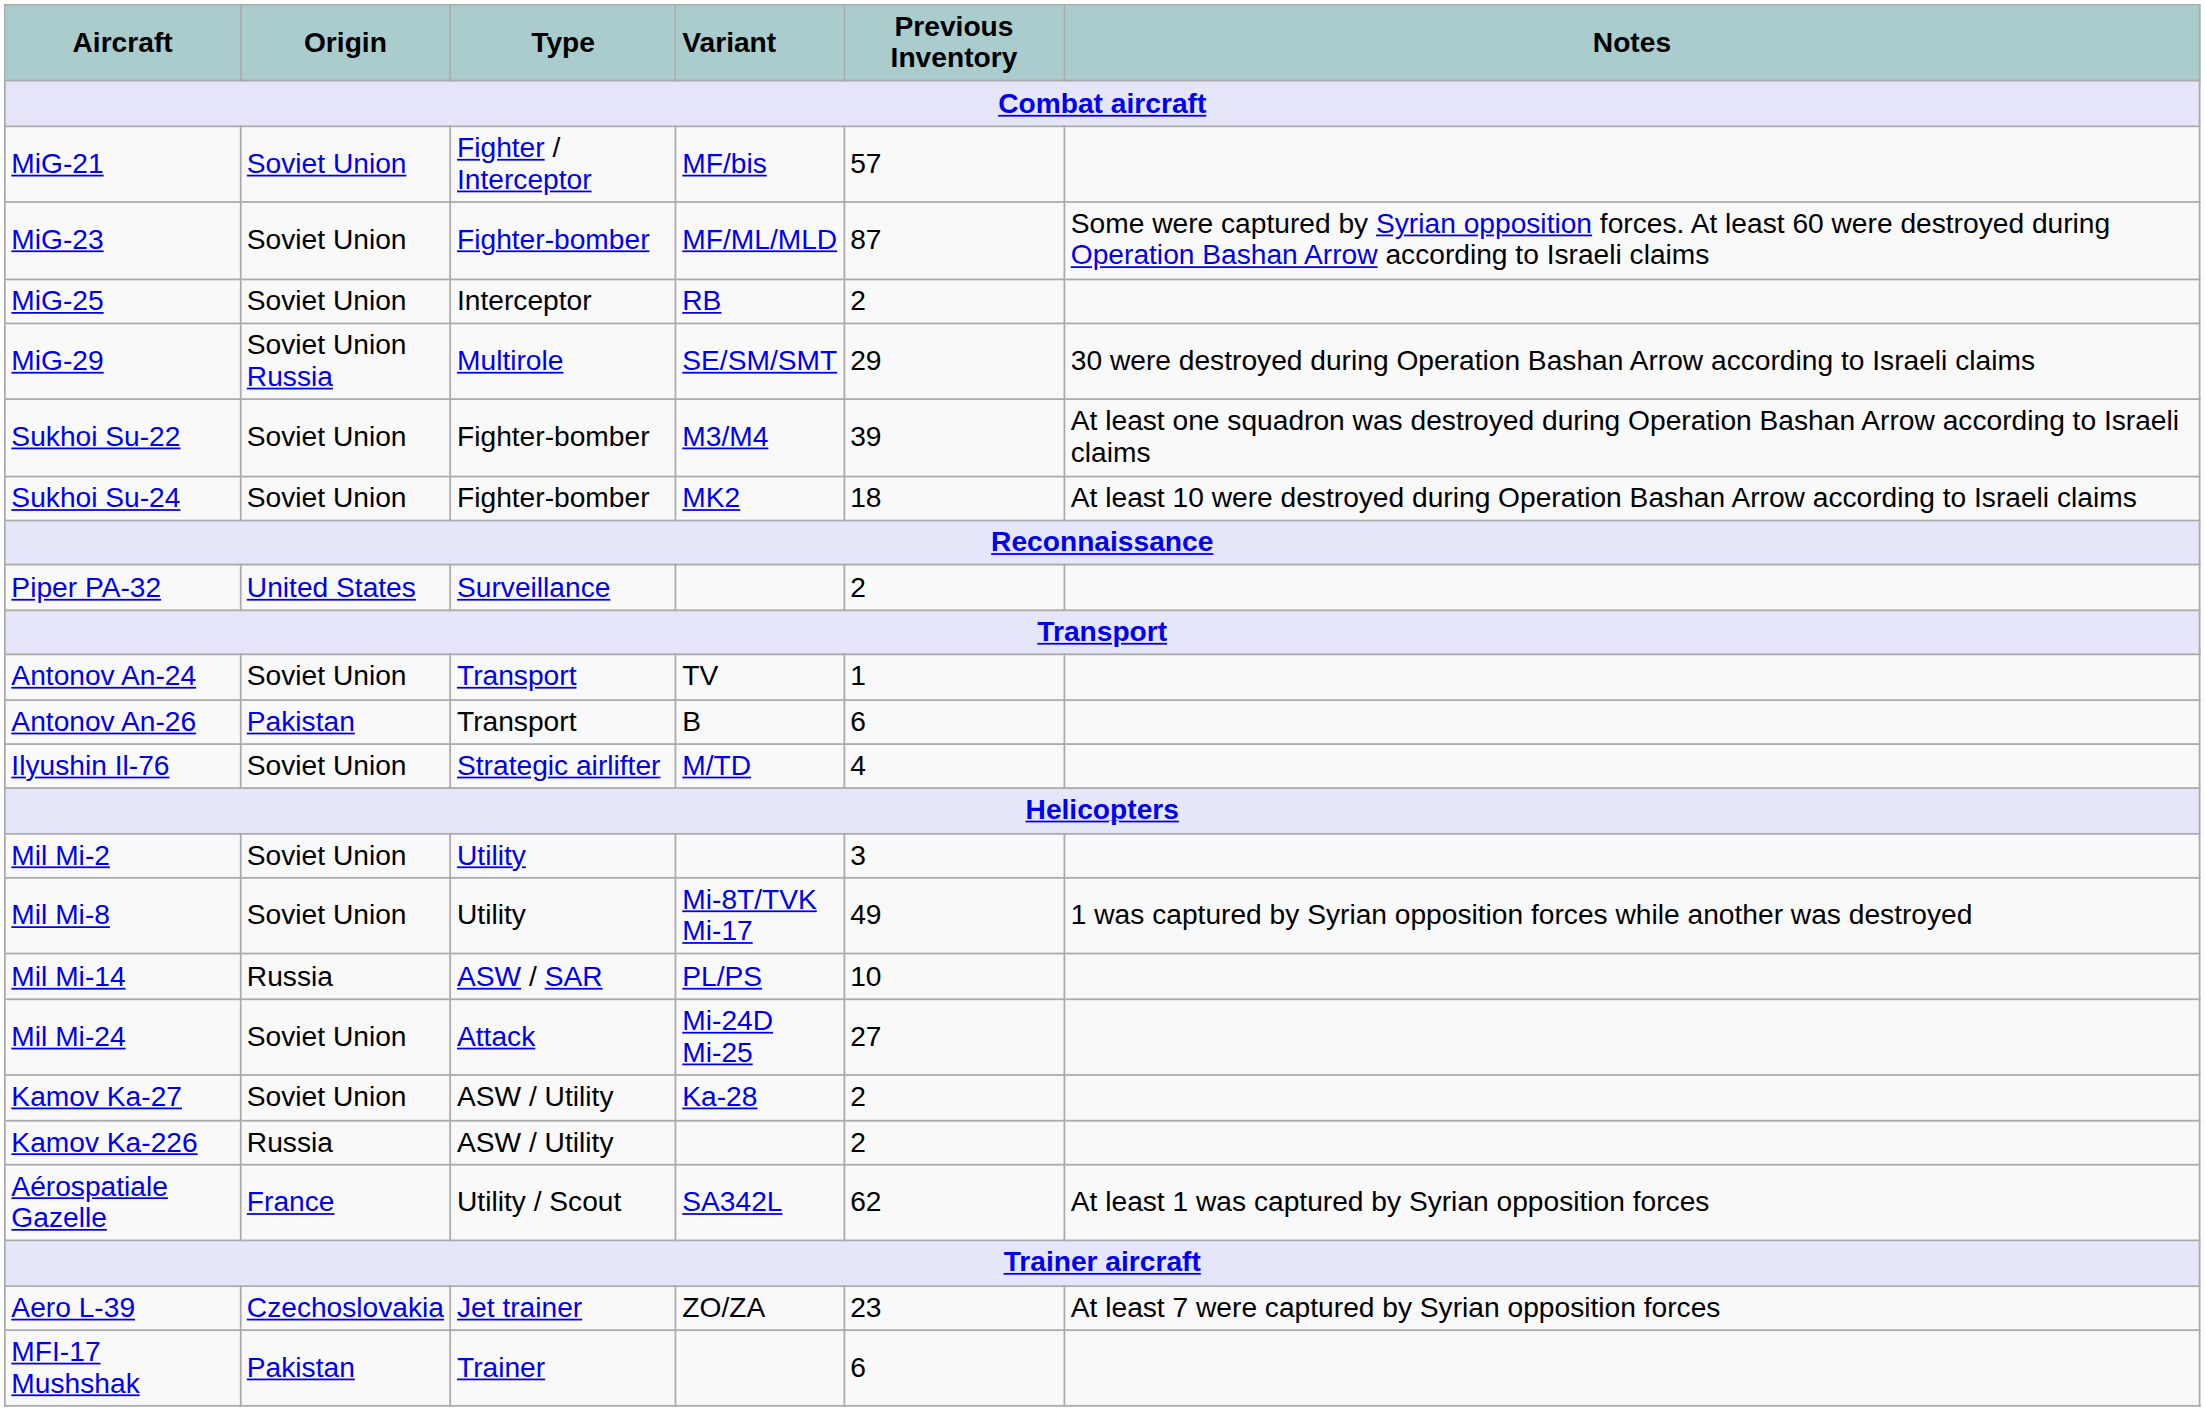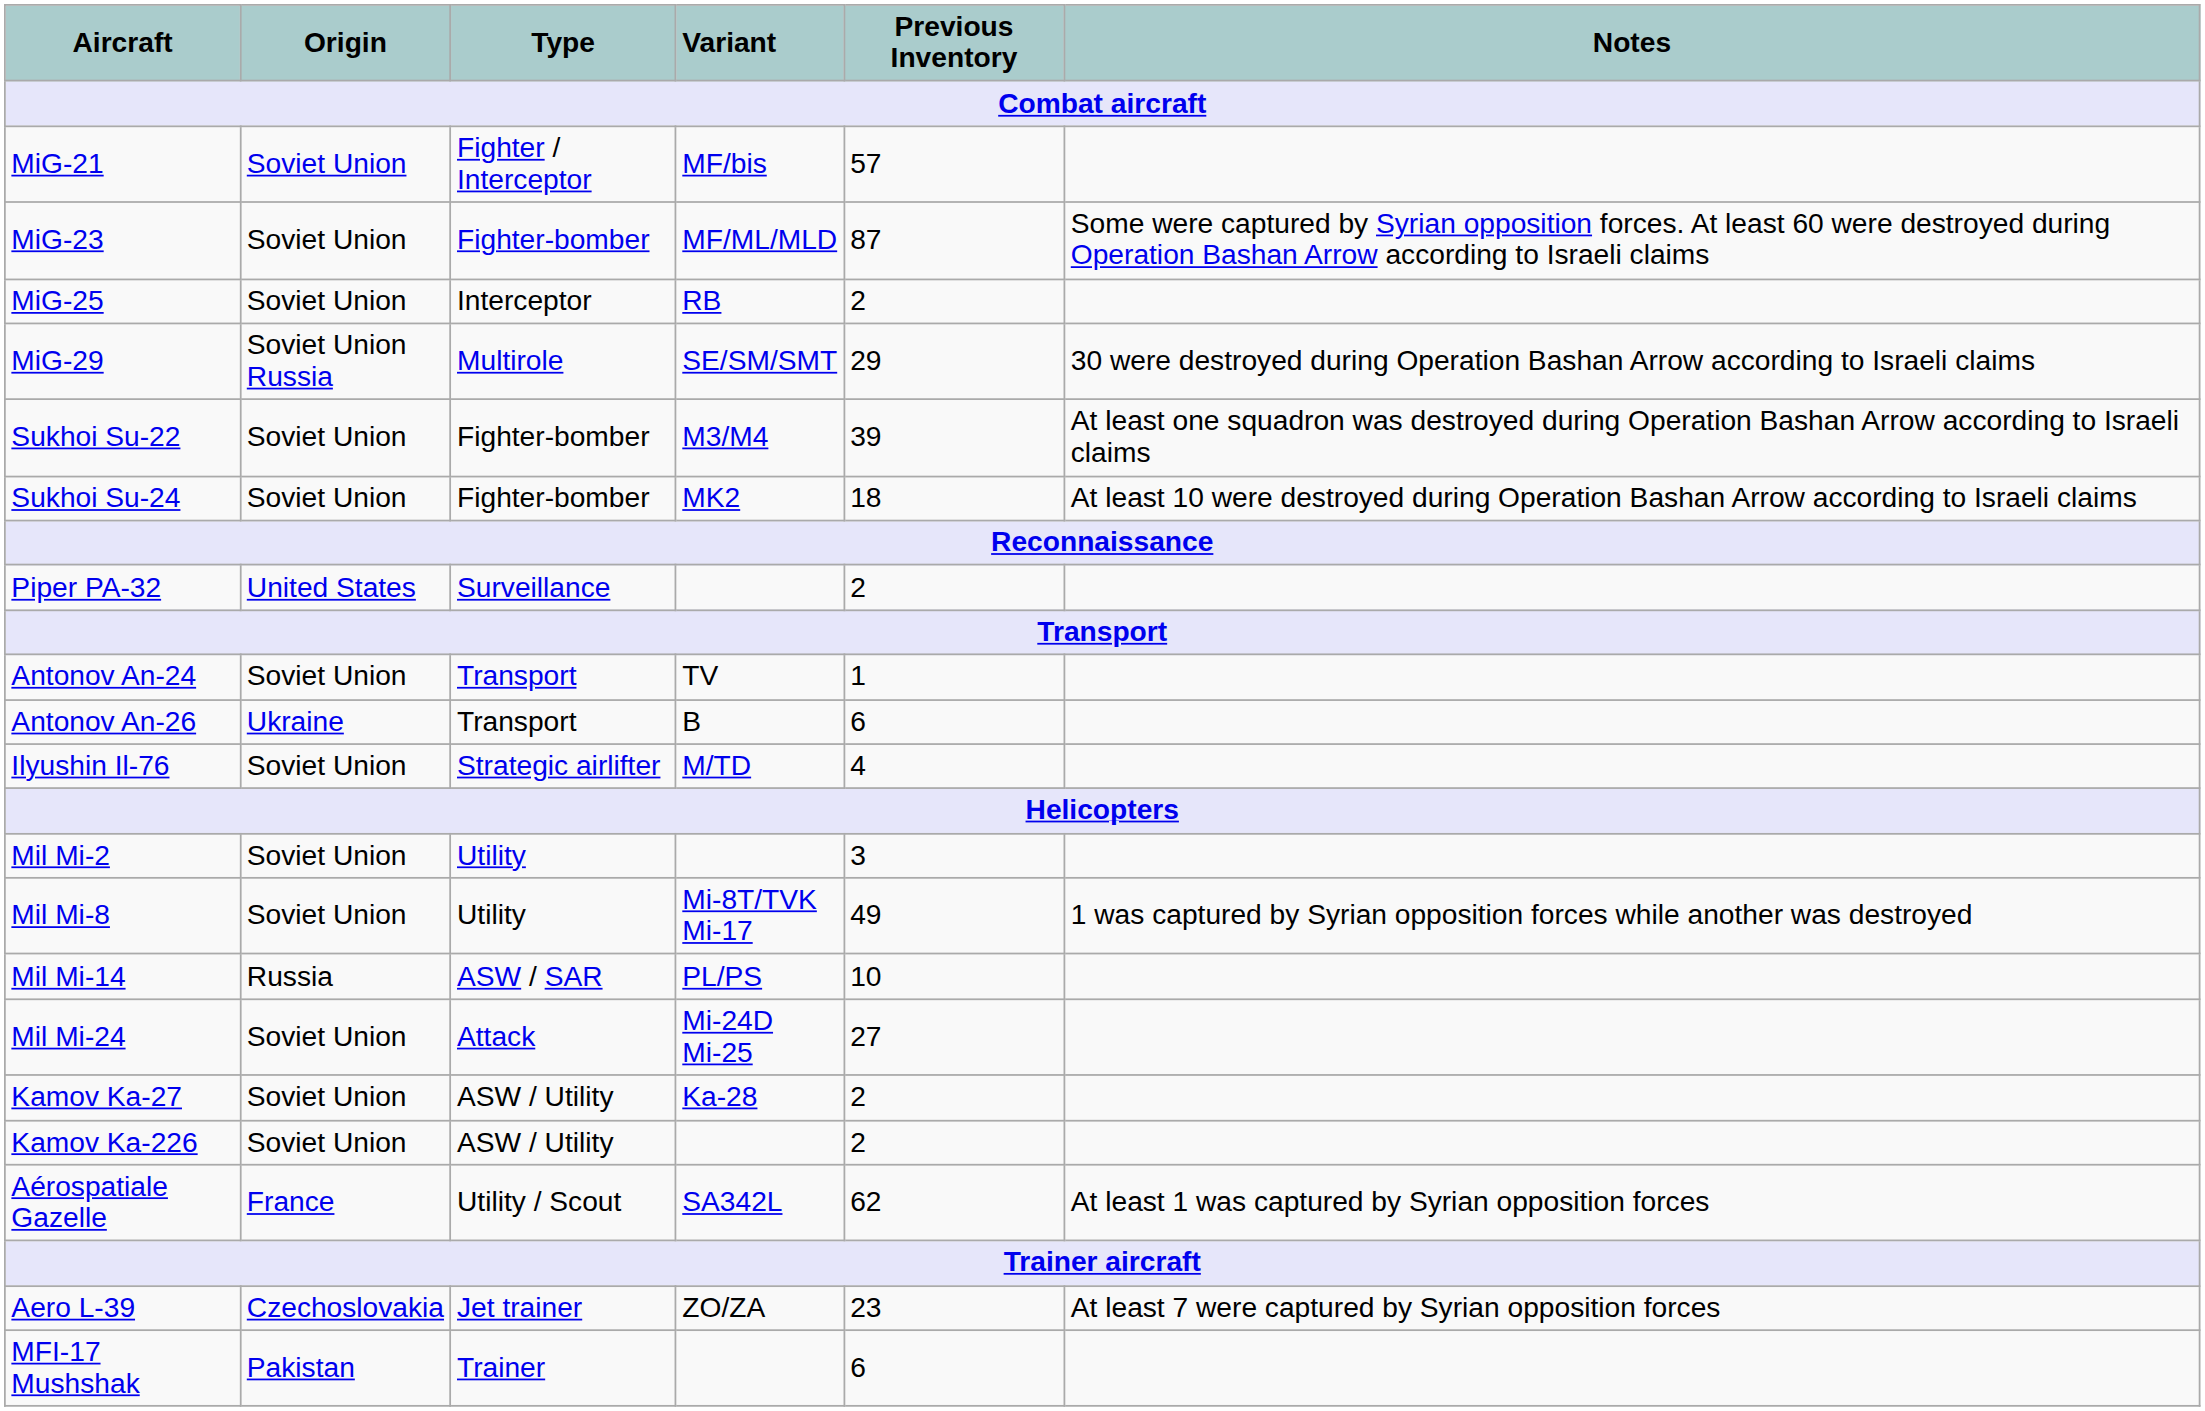(301, 721) Pakistan -> (295, 721) Ukraine
(290, 1141) Russia -> (327, 1141) Soviet Union
